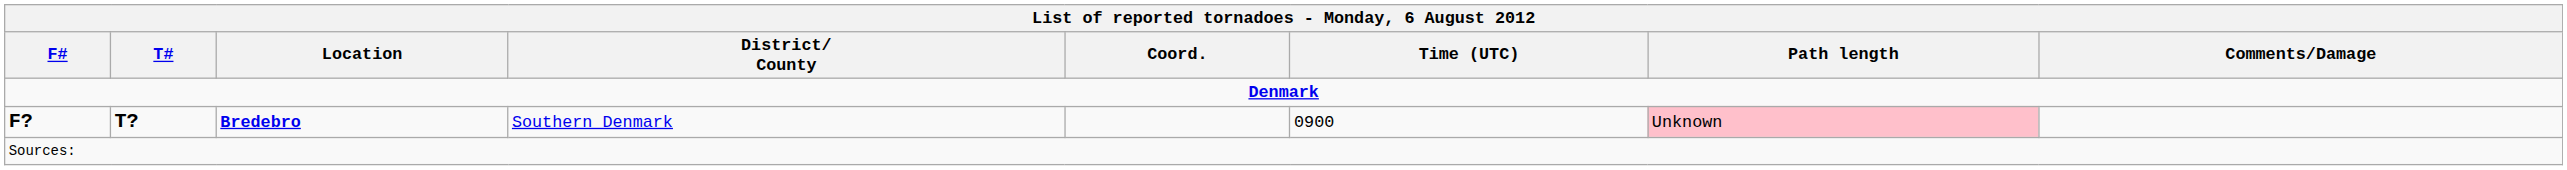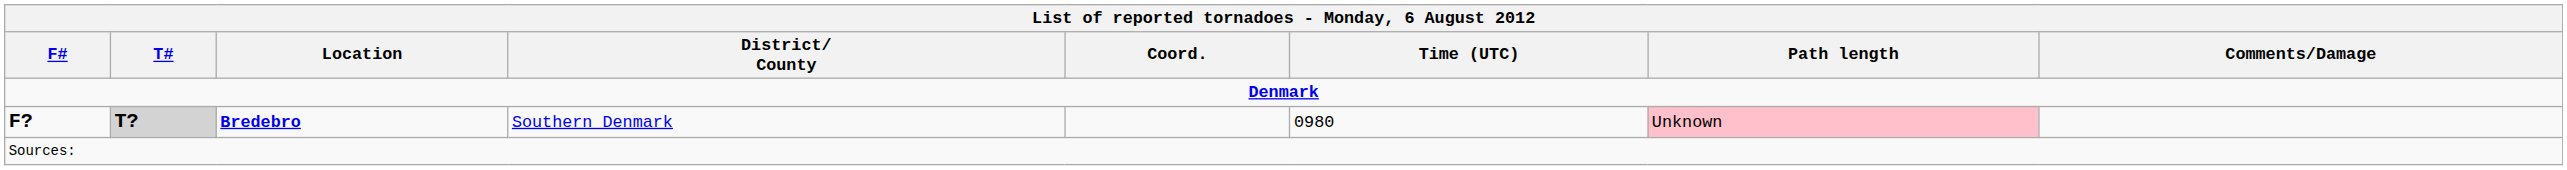(127, 122) no background -> (127, 122) lightgrey background
(1314, 122) 0900 -> (1314, 122) 0980
